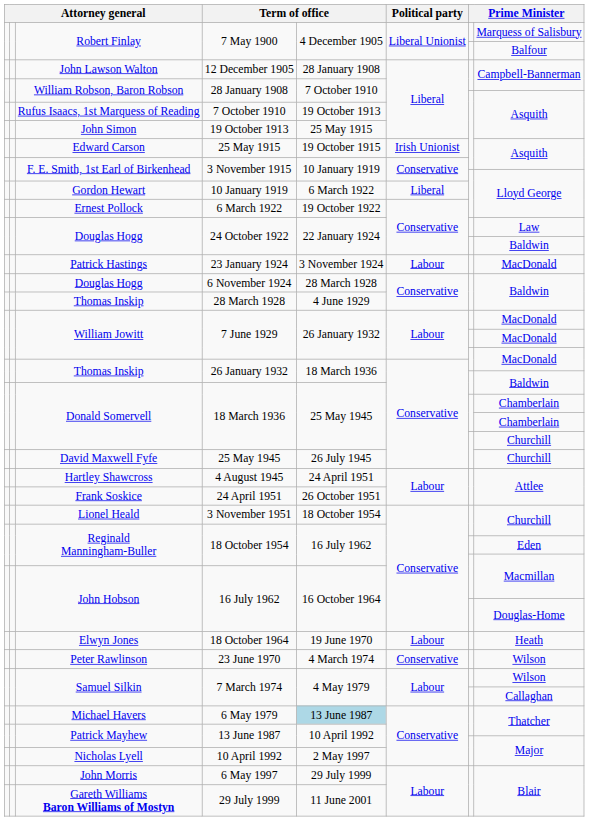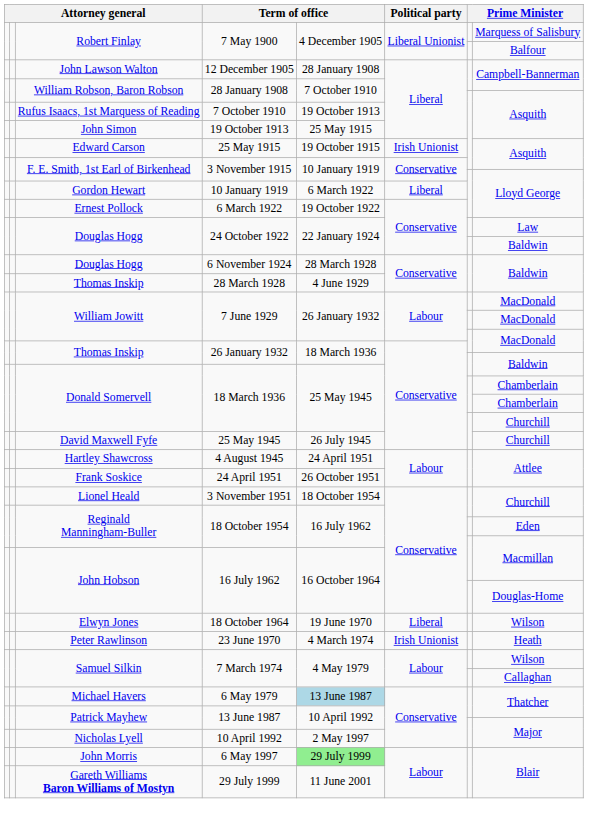- row: (109, 264)
(427, 640) Labour -> (426, 622) Liberal
(529, 640) Heath -> (528, 622) Wilson
(427, 659) Conservative -> (426, 640) Irish Unionist
(529, 659) Wilson -> (528, 640) Heath
(341, 775) no background -> (341, 756) lightgreen background
